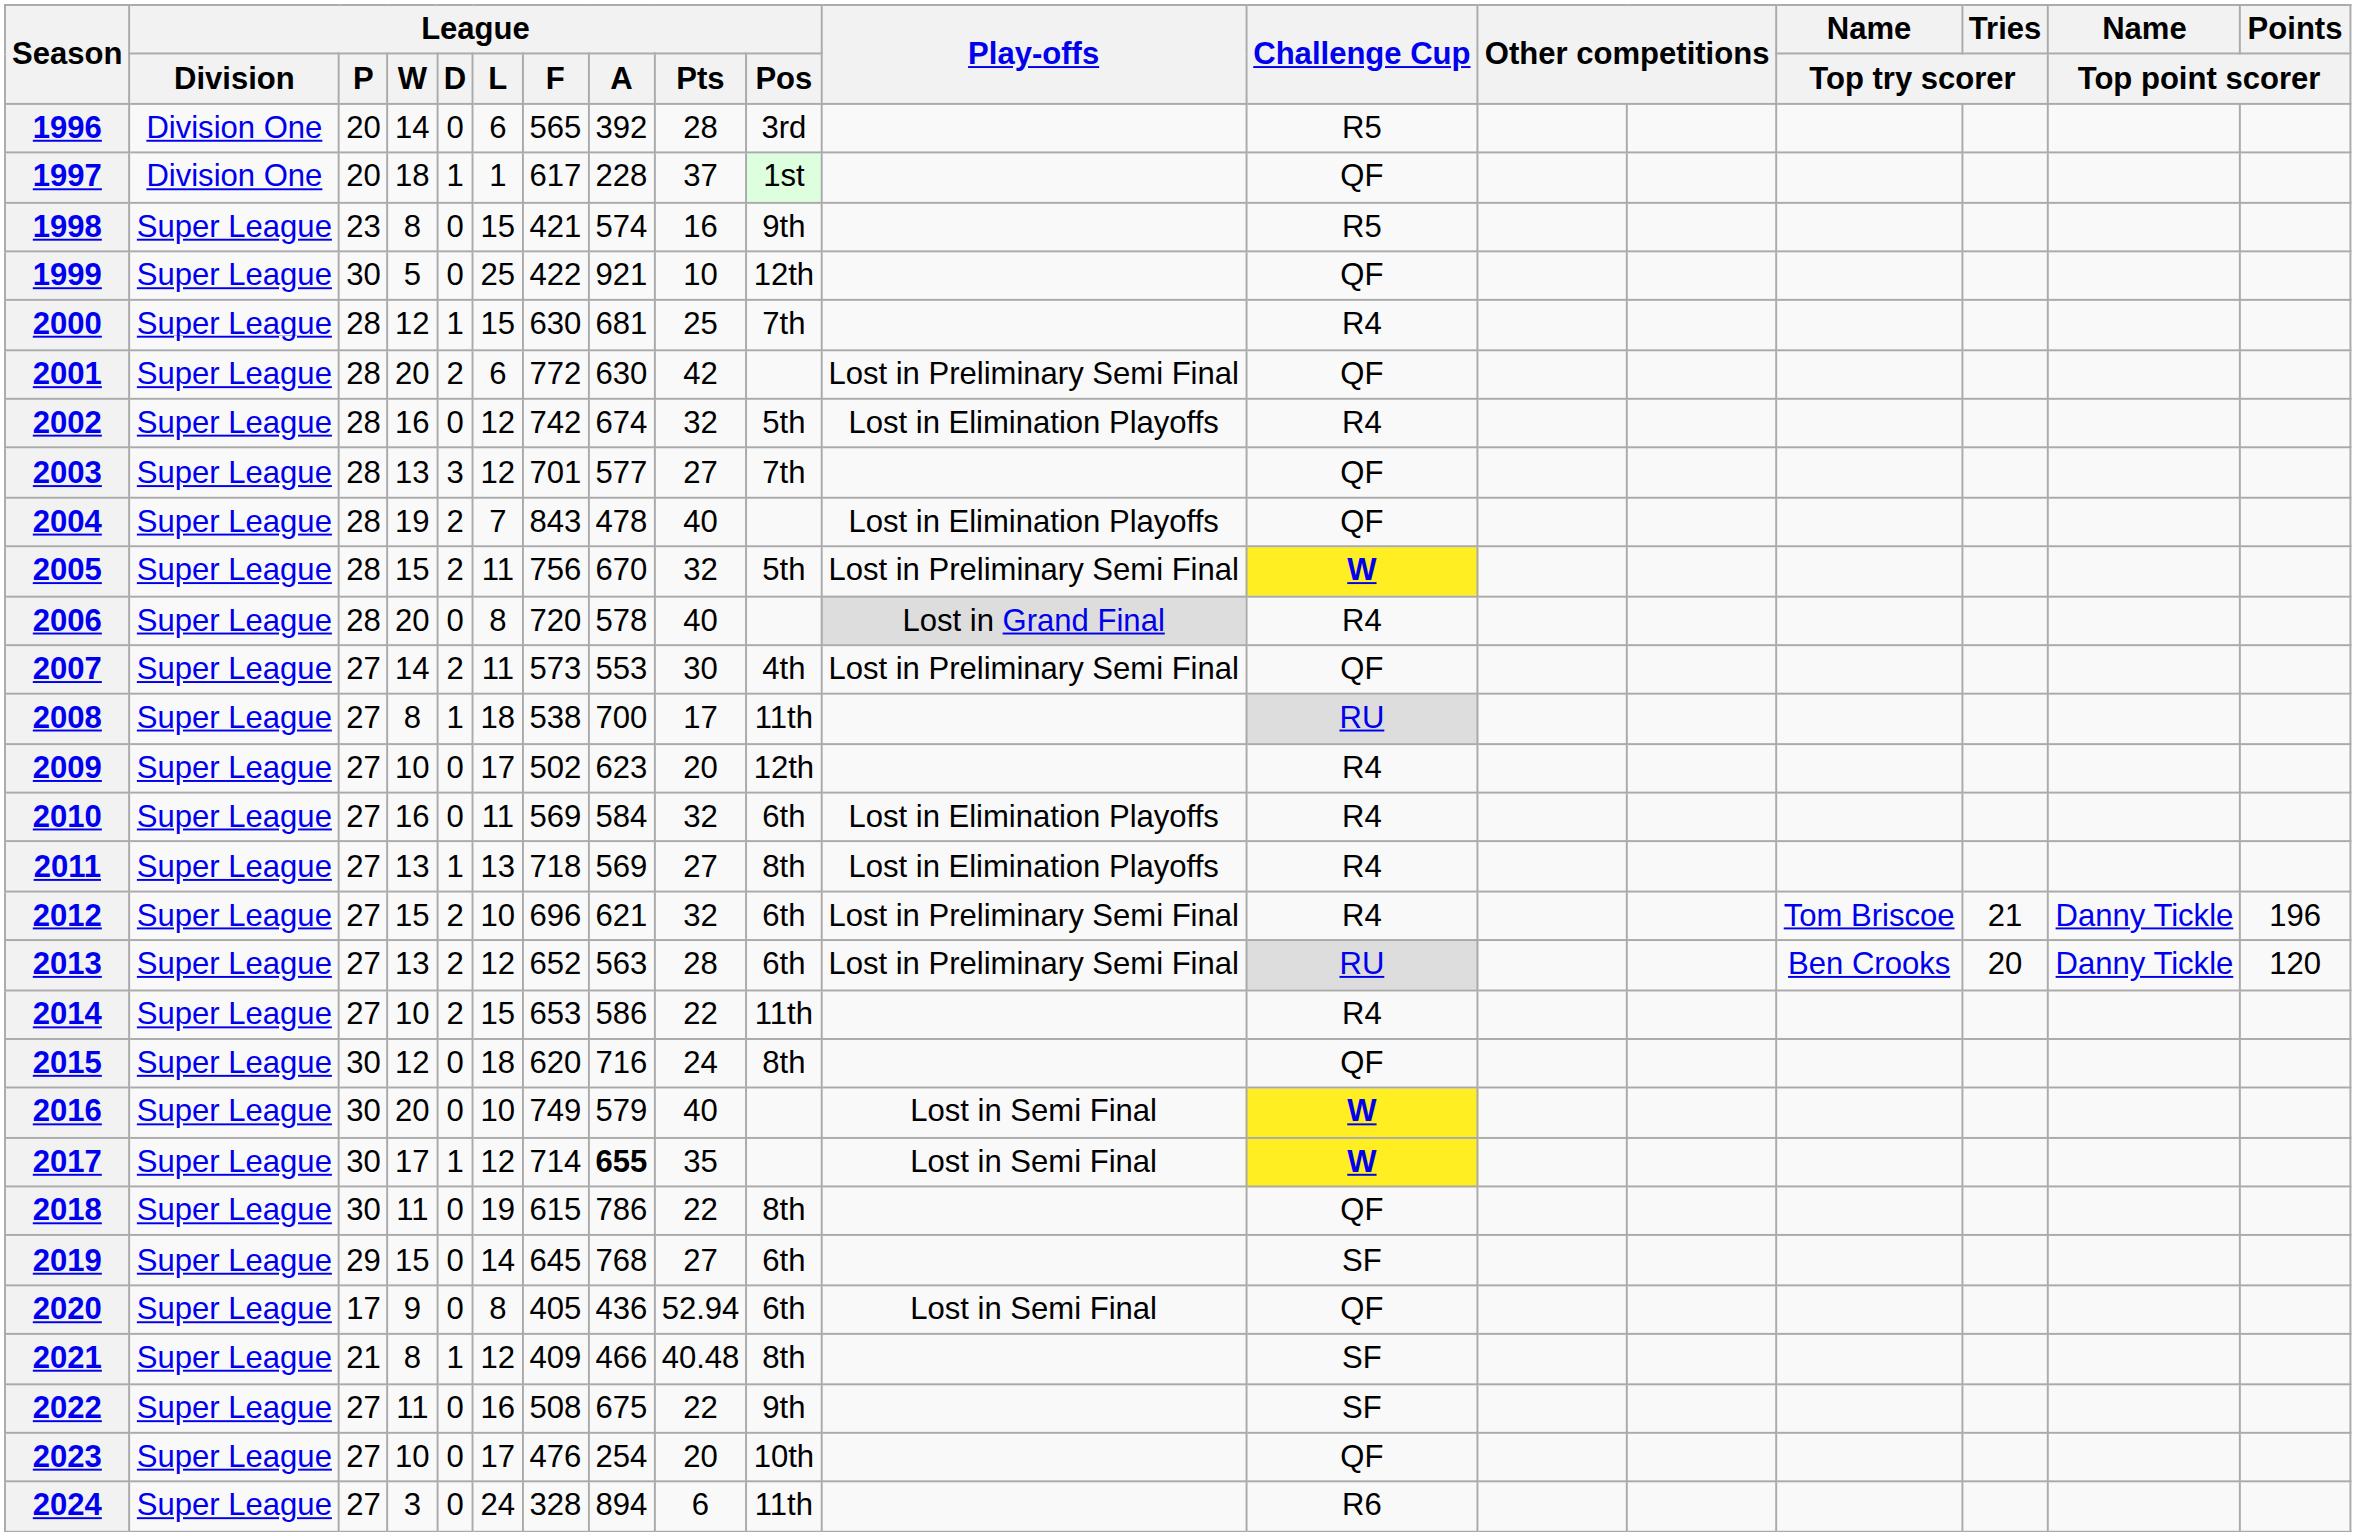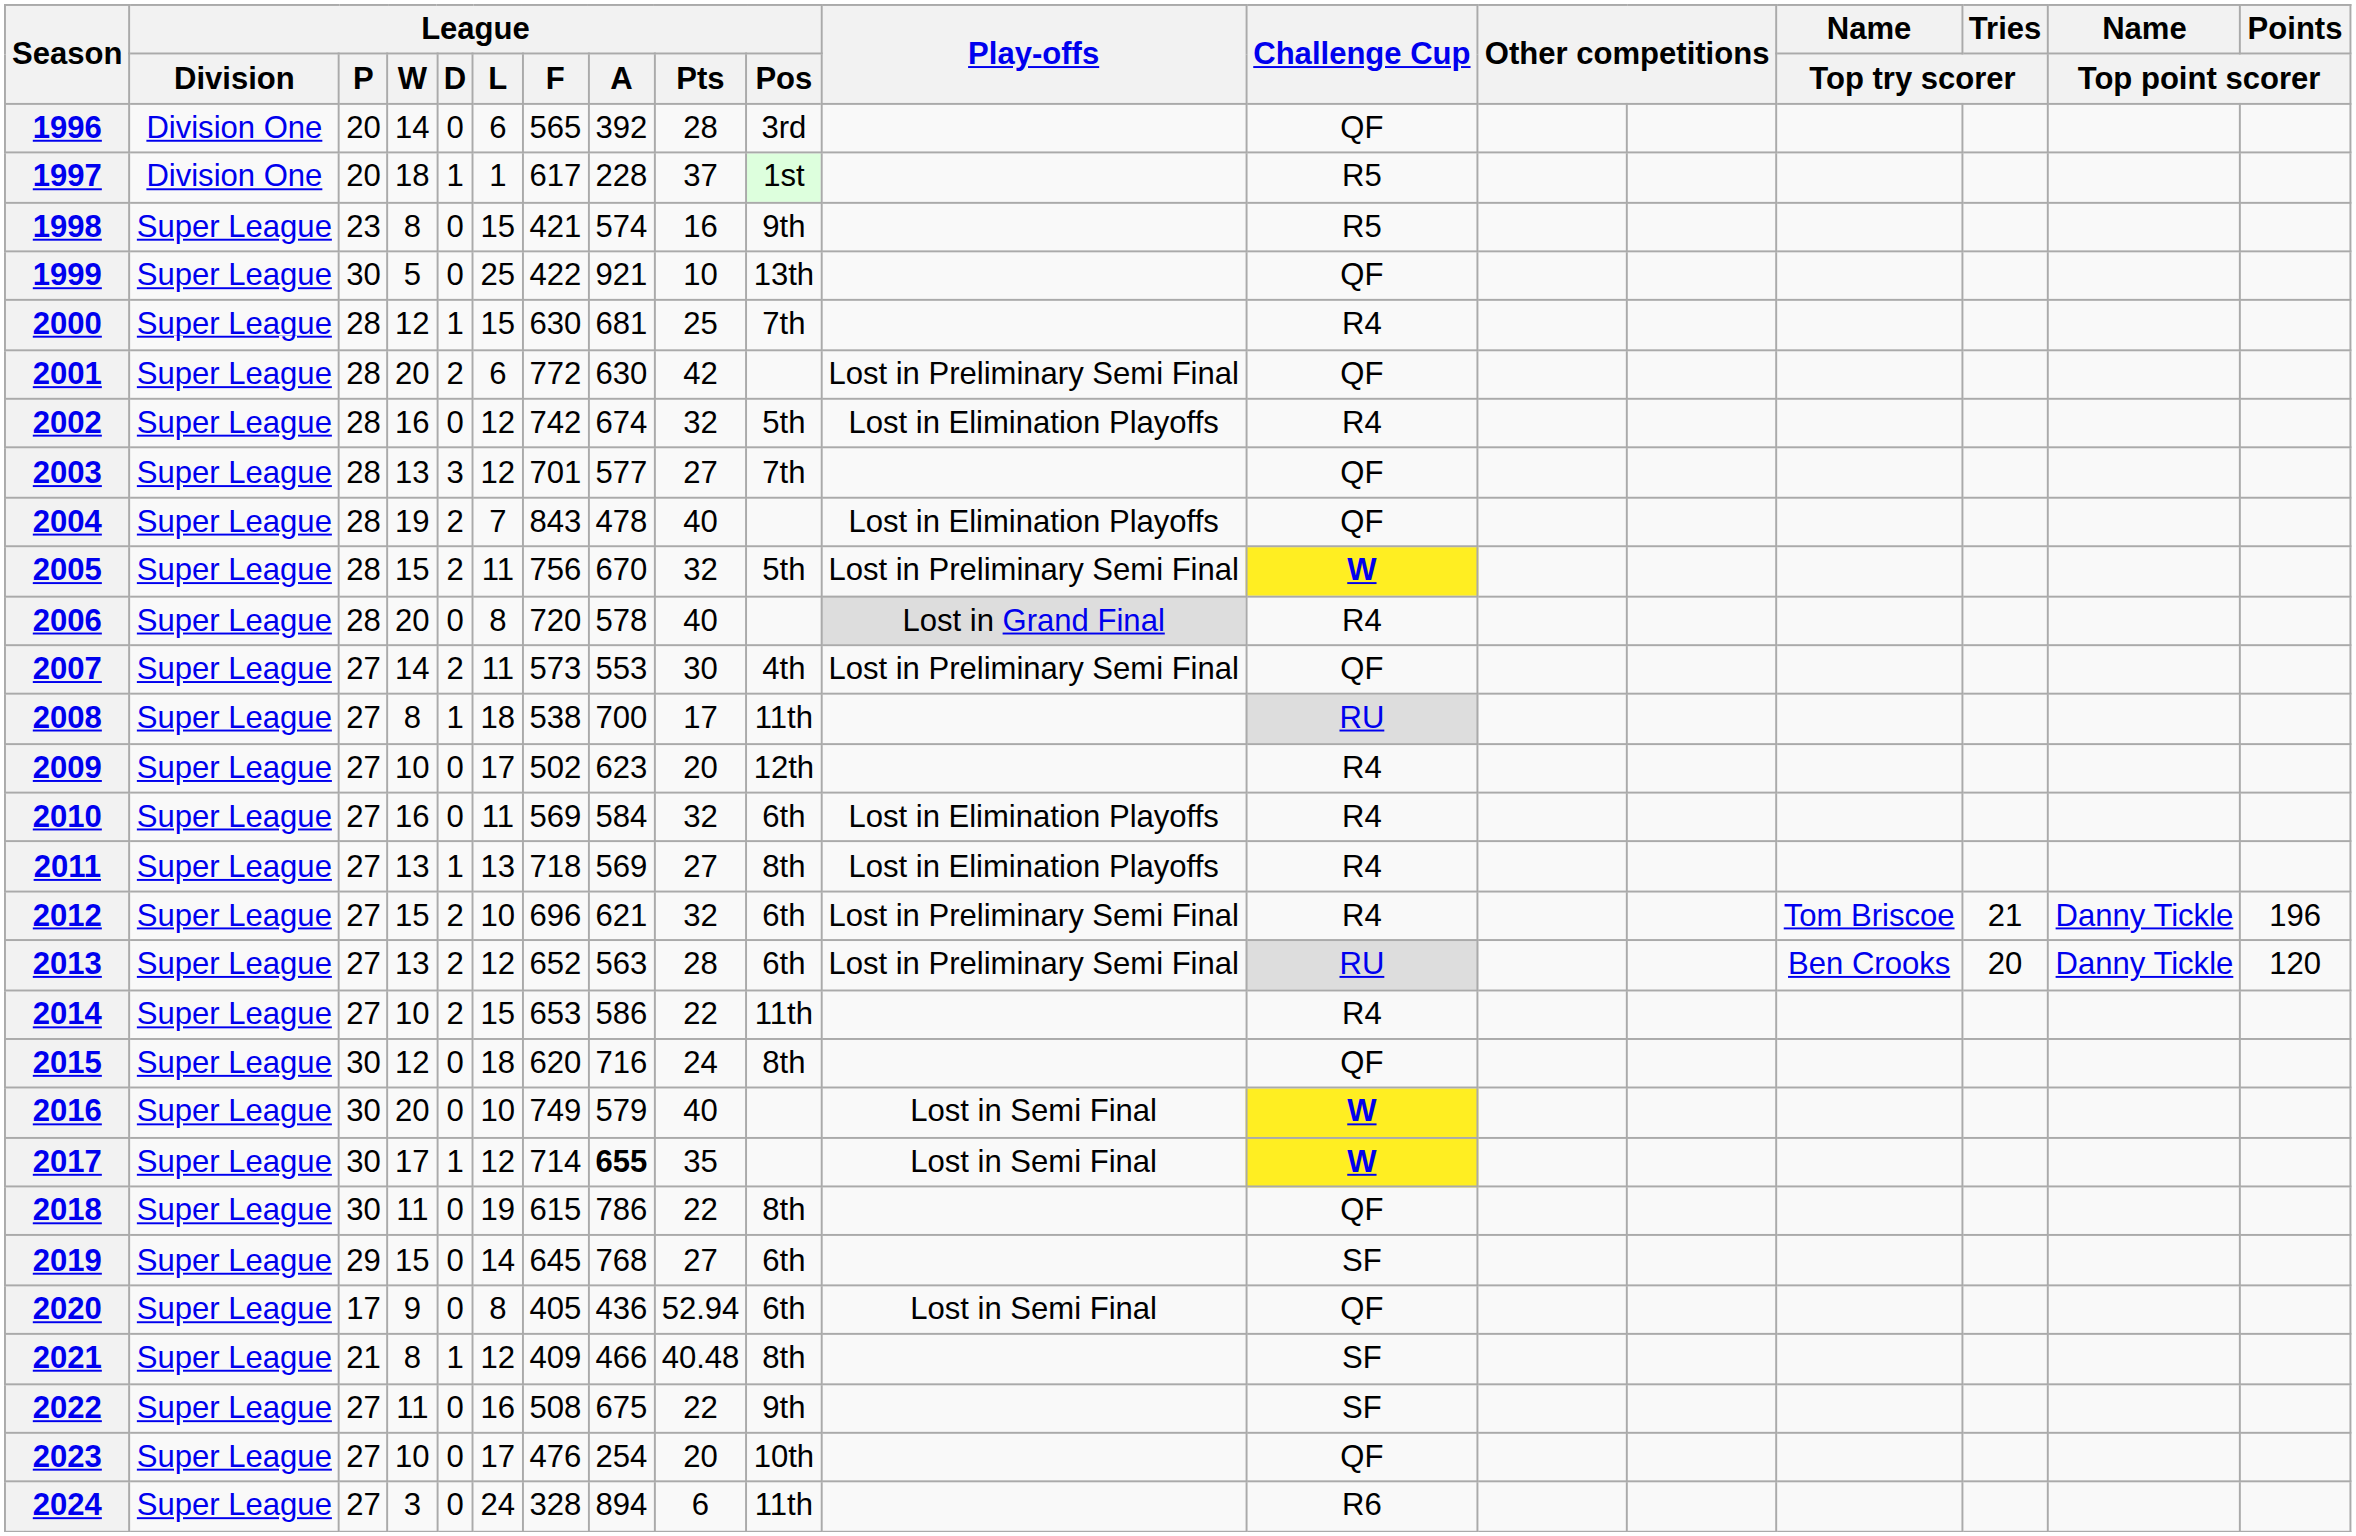(1362, 127) R5 -> (1362, 127) QF
(1362, 176) QF -> (1362, 176) R5
(784, 275) 12th -> (784, 275) 13th
